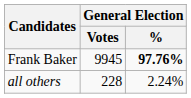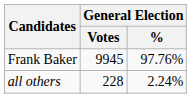(161, 59) bold -> (162, 59) normal
